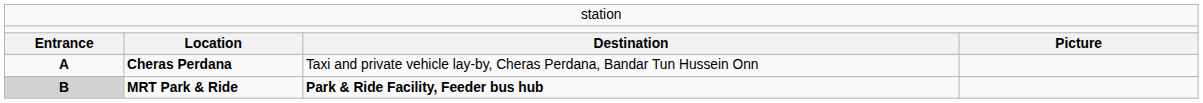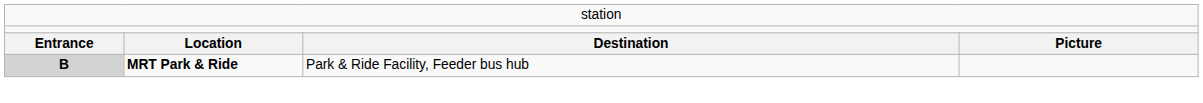- row: (179, 65)
(425, 87) bold -> (417, 65) normal
